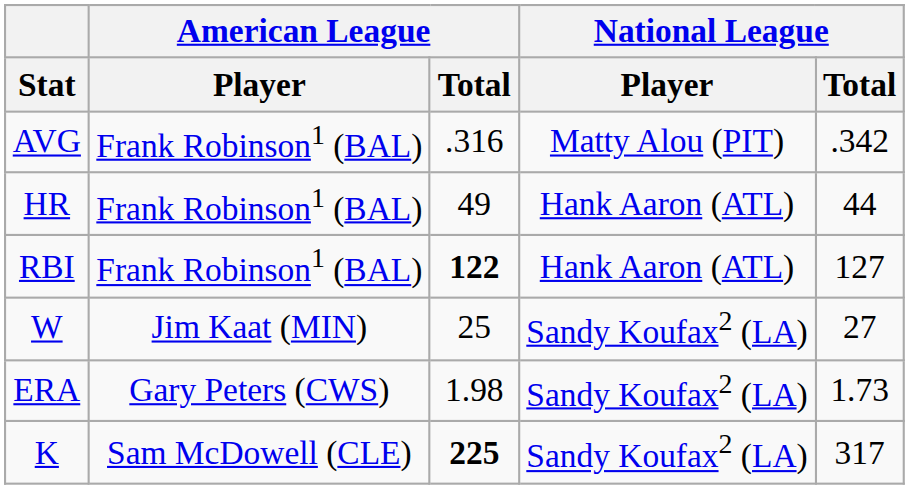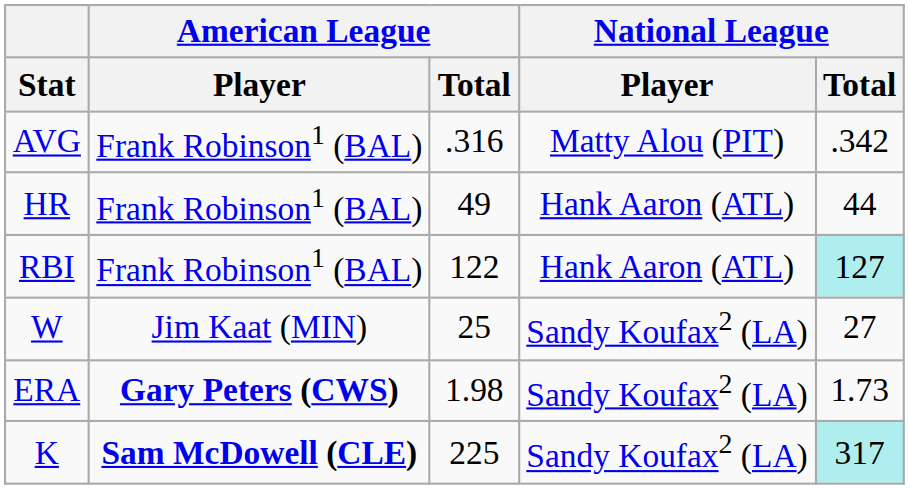(474, 265) bold -> (474, 265) normal
(860, 265) no background -> (860, 265) paleturquoise background
(259, 389) normal -> (259, 389) bold
(259, 451) normal -> (259, 451) bold
(474, 451) bold -> (474, 451) normal
(860, 451) no background -> (860, 451) paleturquoise background
